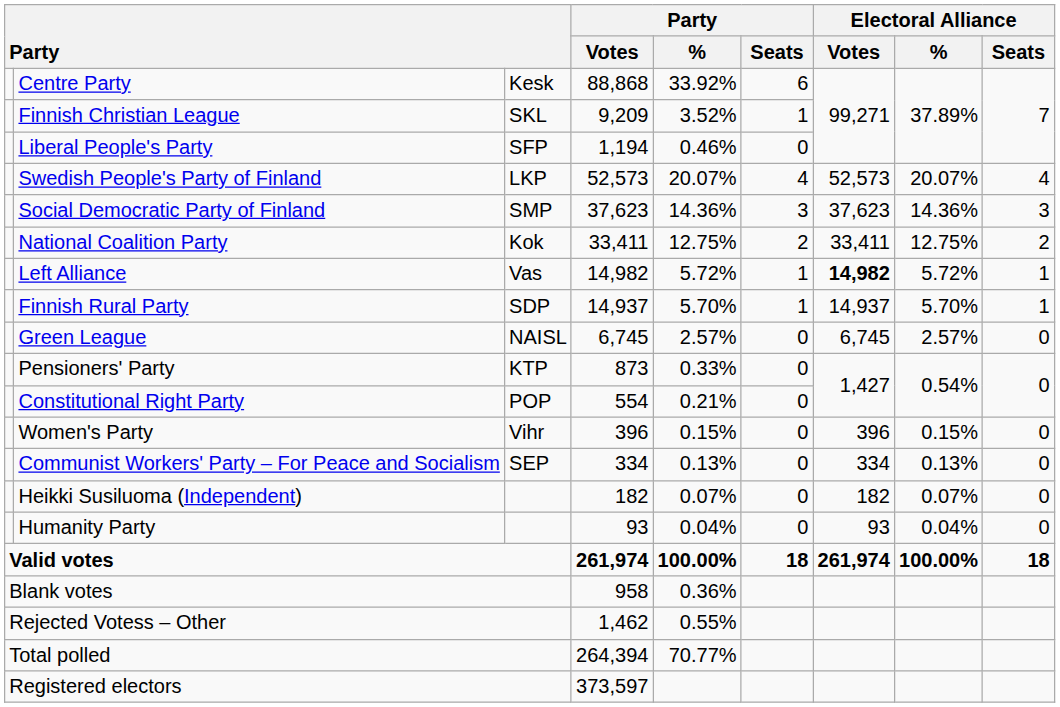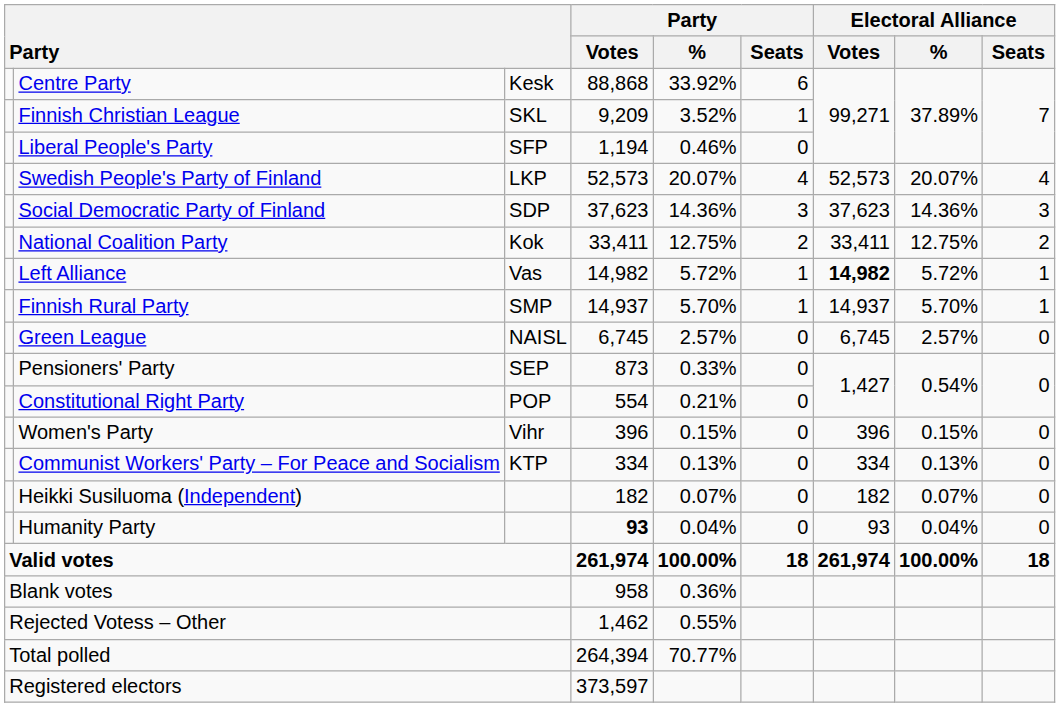(531, 210) SMP -> (530, 210) SDP
(530, 305) SDP -> (531, 305) SMP
(529, 369) KTP -> (529, 369) SEP
(529, 464) SEP -> (529, 464) KTP
(637, 527) normal -> (637, 527) bold
